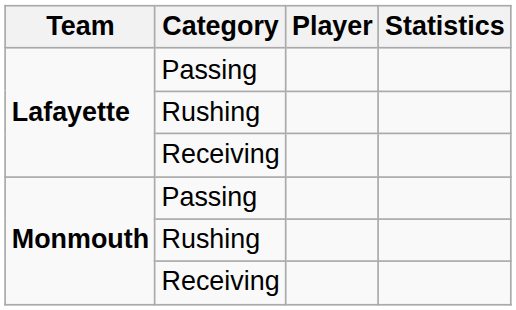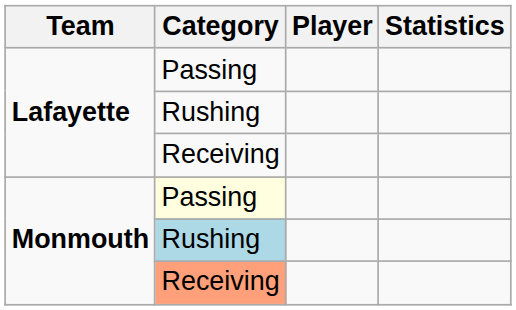(209, 197) no background -> (209, 197) lightyellow background
(211, 239) no background -> (211, 239) lightblue background
(221, 282) no background -> (221, 282) lightsalmon background
